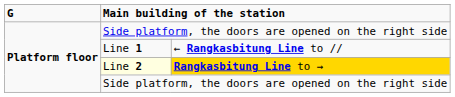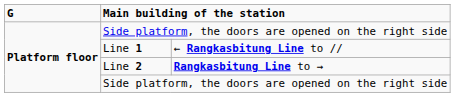(123, 66) lightyellow background -> (123, 66) no background
(248, 66) gold background -> (248, 66) no background
